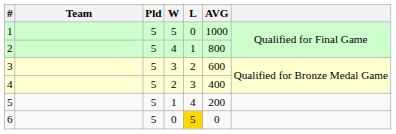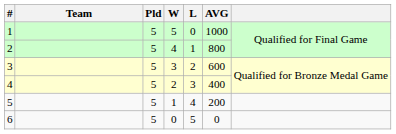(193, 119) gold background -> (193, 119) no background
